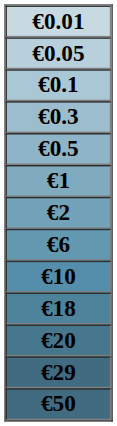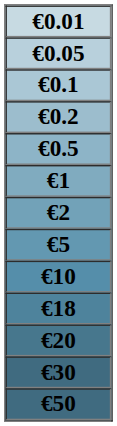(58, 116) €0.3 -> (58, 116) €0.2
(58, 244) €6 -> (58, 244) €5
(58, 372) €29 -> (58, 372) €30
